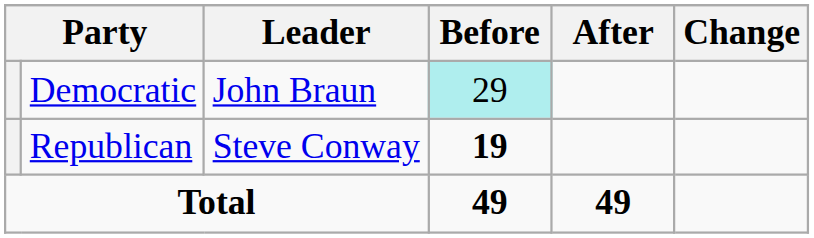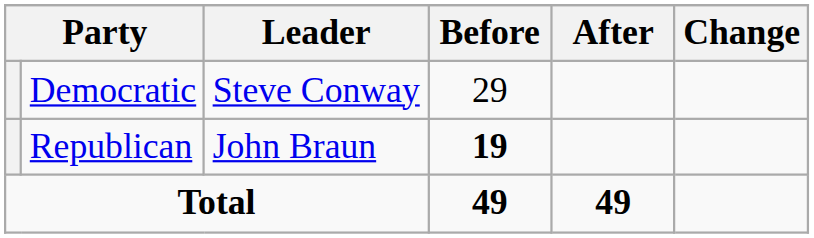(294, 89) John Braun -> (316, 89) Steve Conway
(490, 89) paleturquoise background -> (490, 89) no background
(316, 145) Steve Conway -> (294, 145) John Braun
